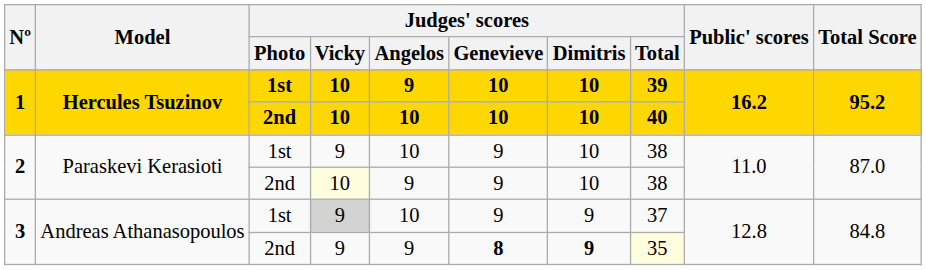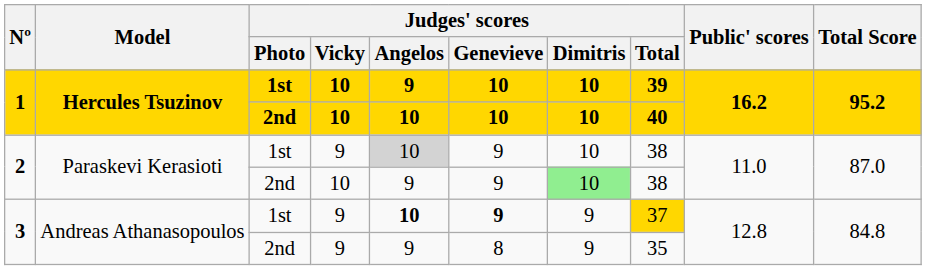(409, 150) no background -> (409, 150) lightgrey background
(340, 183) lightyellow background -> (340, 183) no background
(589, 183) no background -> (589, 183) lightgreen background
(340, 215) lightgrey background -> (340, 215) no background
(409, 215) normal -> (409, 215) bold
(498, 215) normal -> (498, 215) bold
(657, 215) no background -> (657, 215) gold background
(498, 248) bold -> (498, 248) normal
(589, 248) bold -> (589, 248) normal
(657, 248) lightyellow background -> (657, 248) no background
